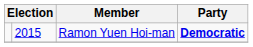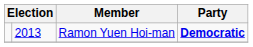(28, 32) 2015 -> (28, 32) 2013
